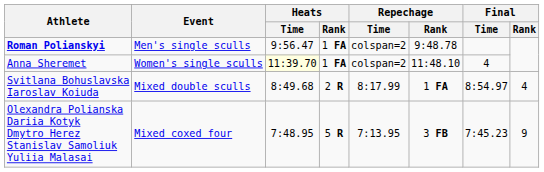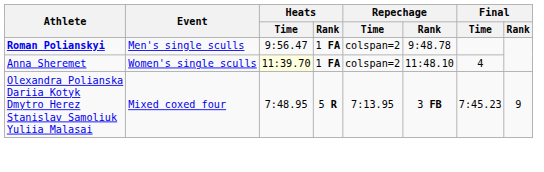- row: (68, 86)
